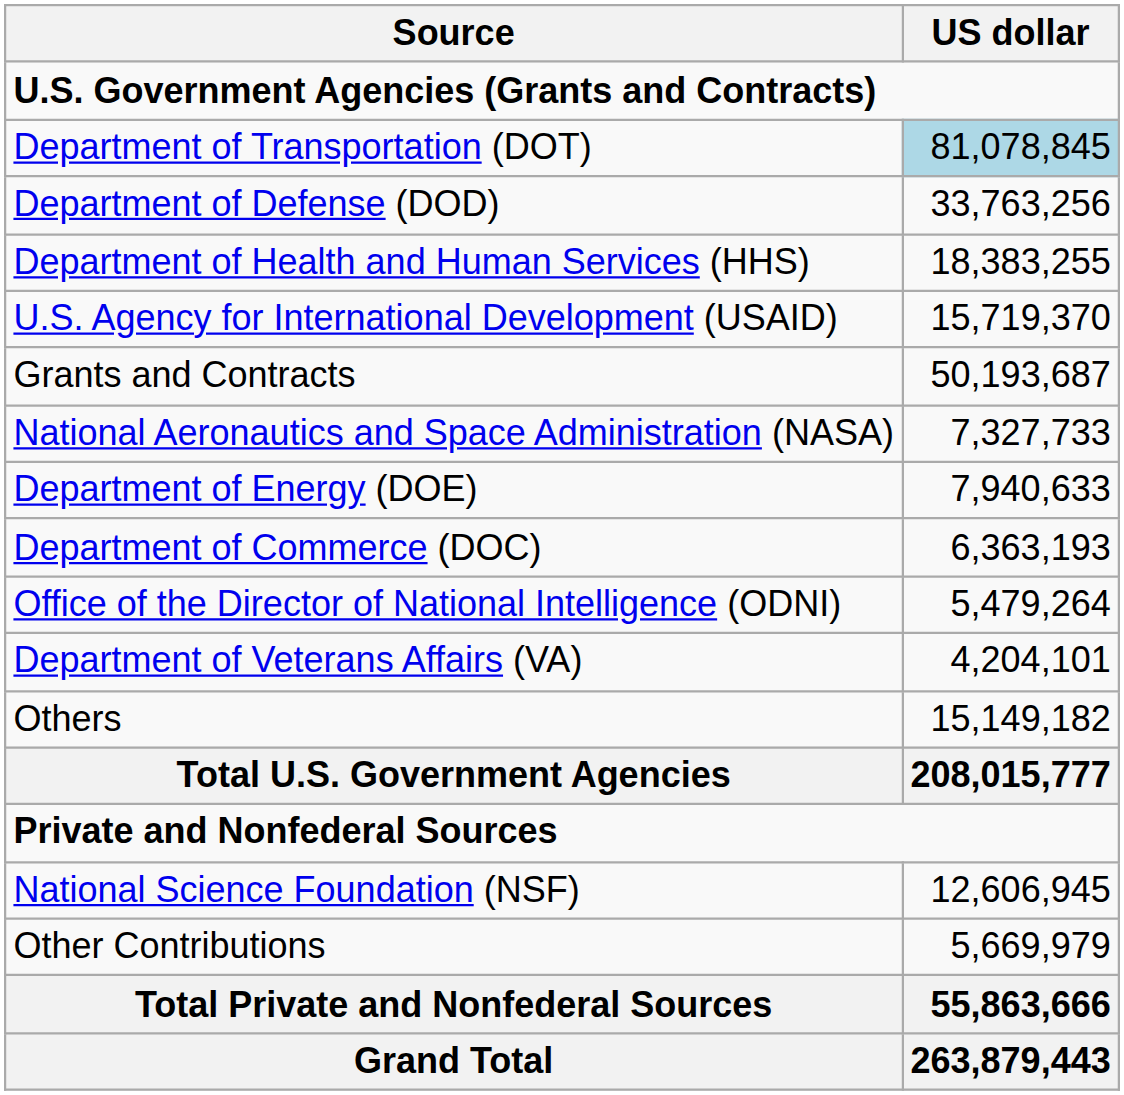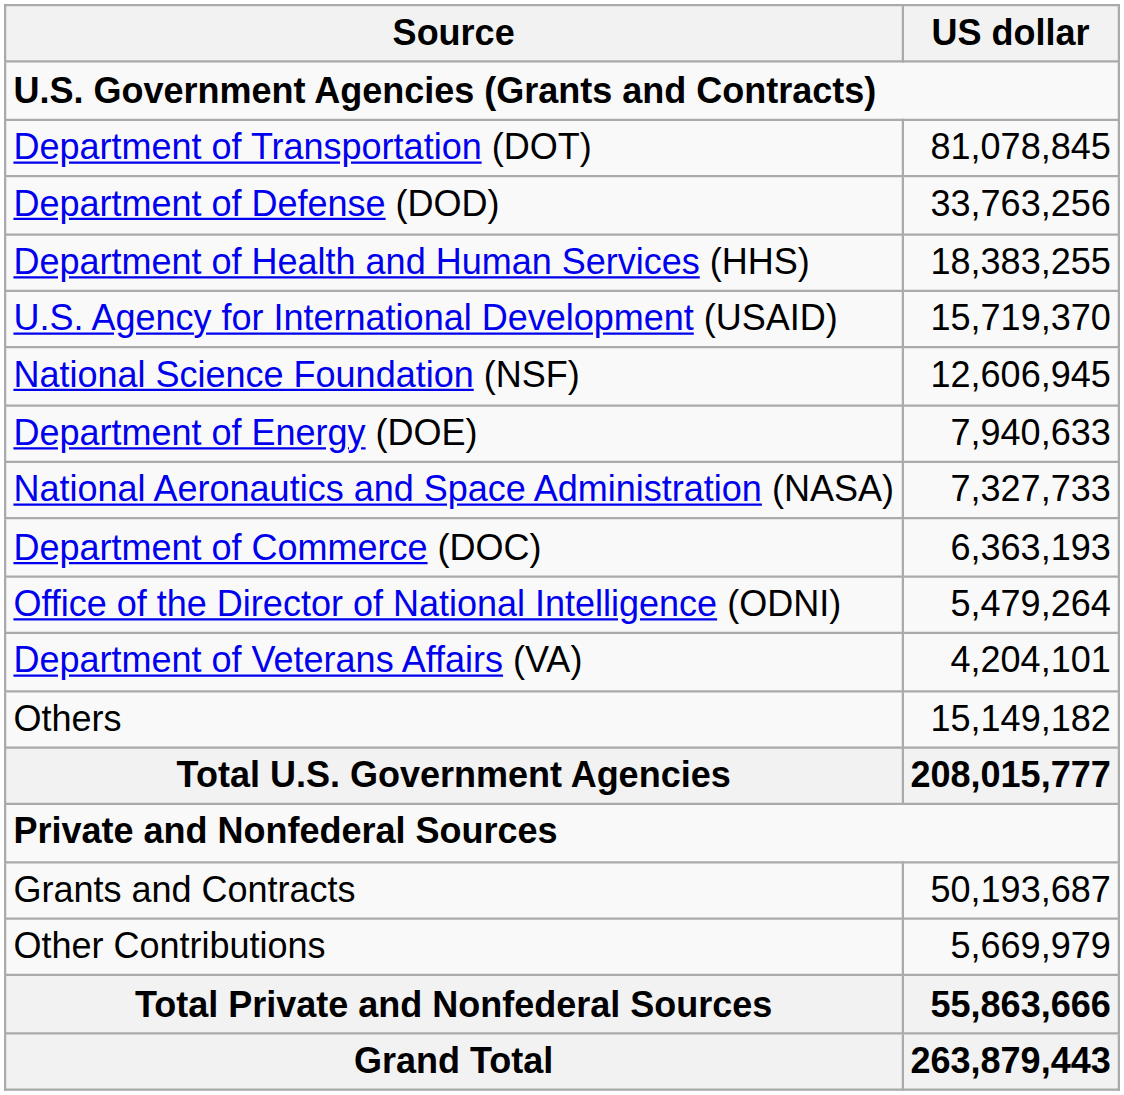(1021, 147) lightblue background -> (1021, 147) no background
rows swapped: (297, 889) <-> (185, 375)
rows swapped: (246, 489) <-> (454, 432)
